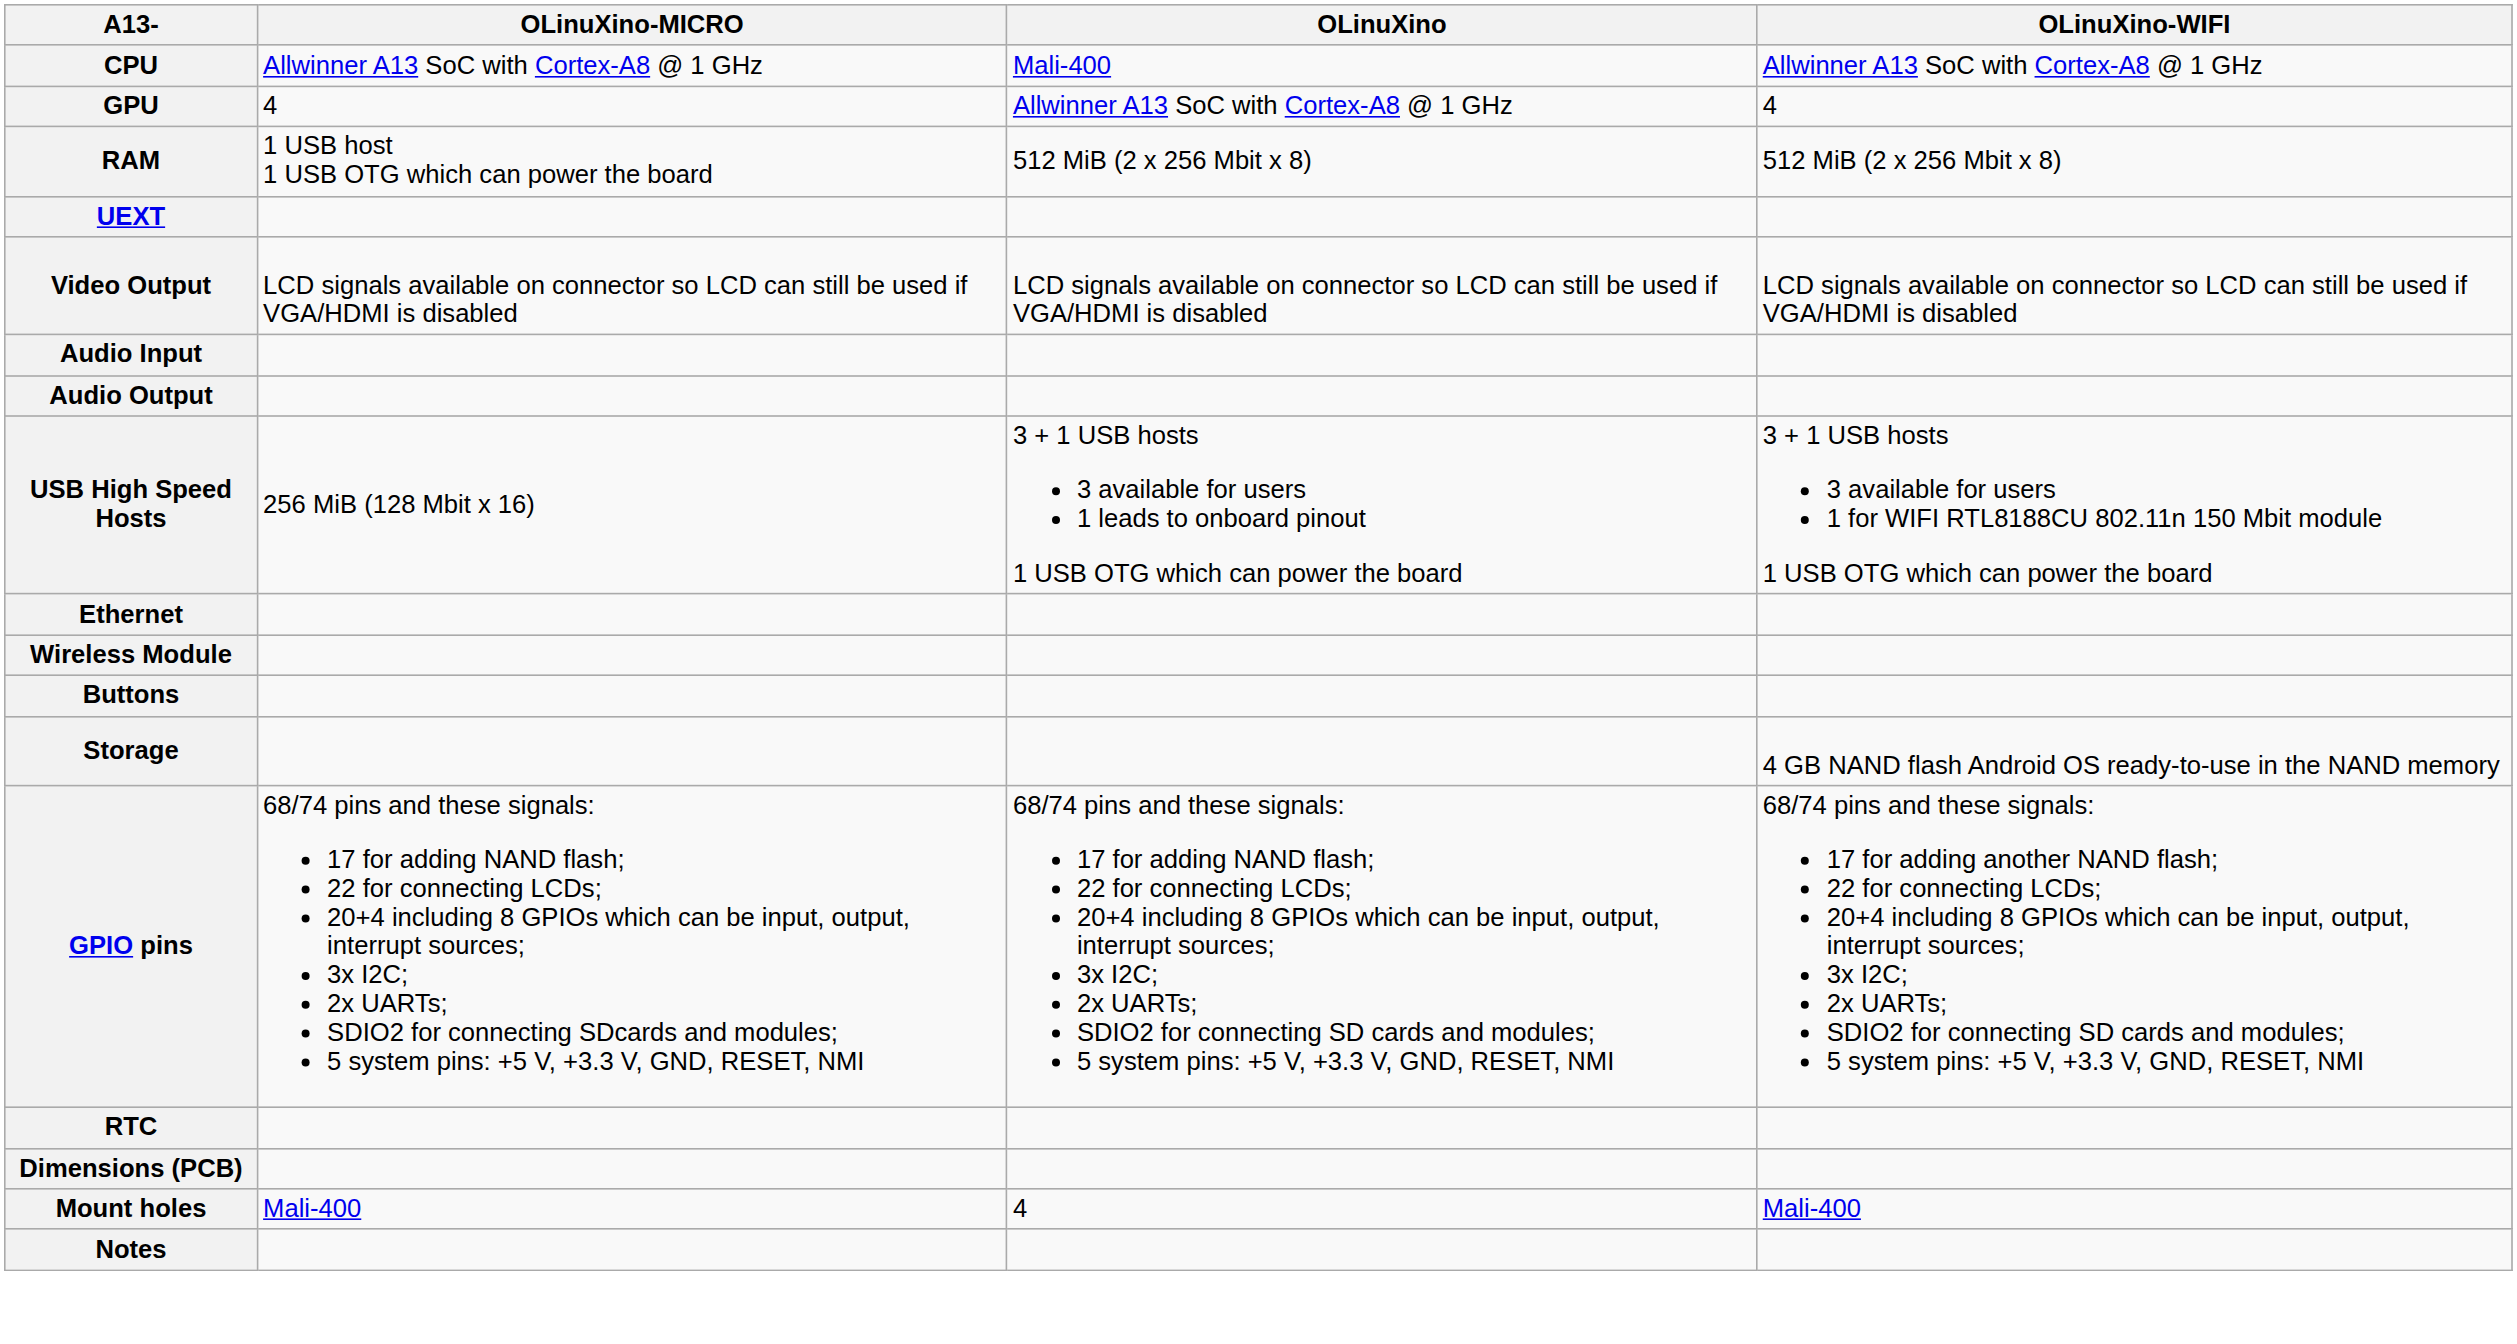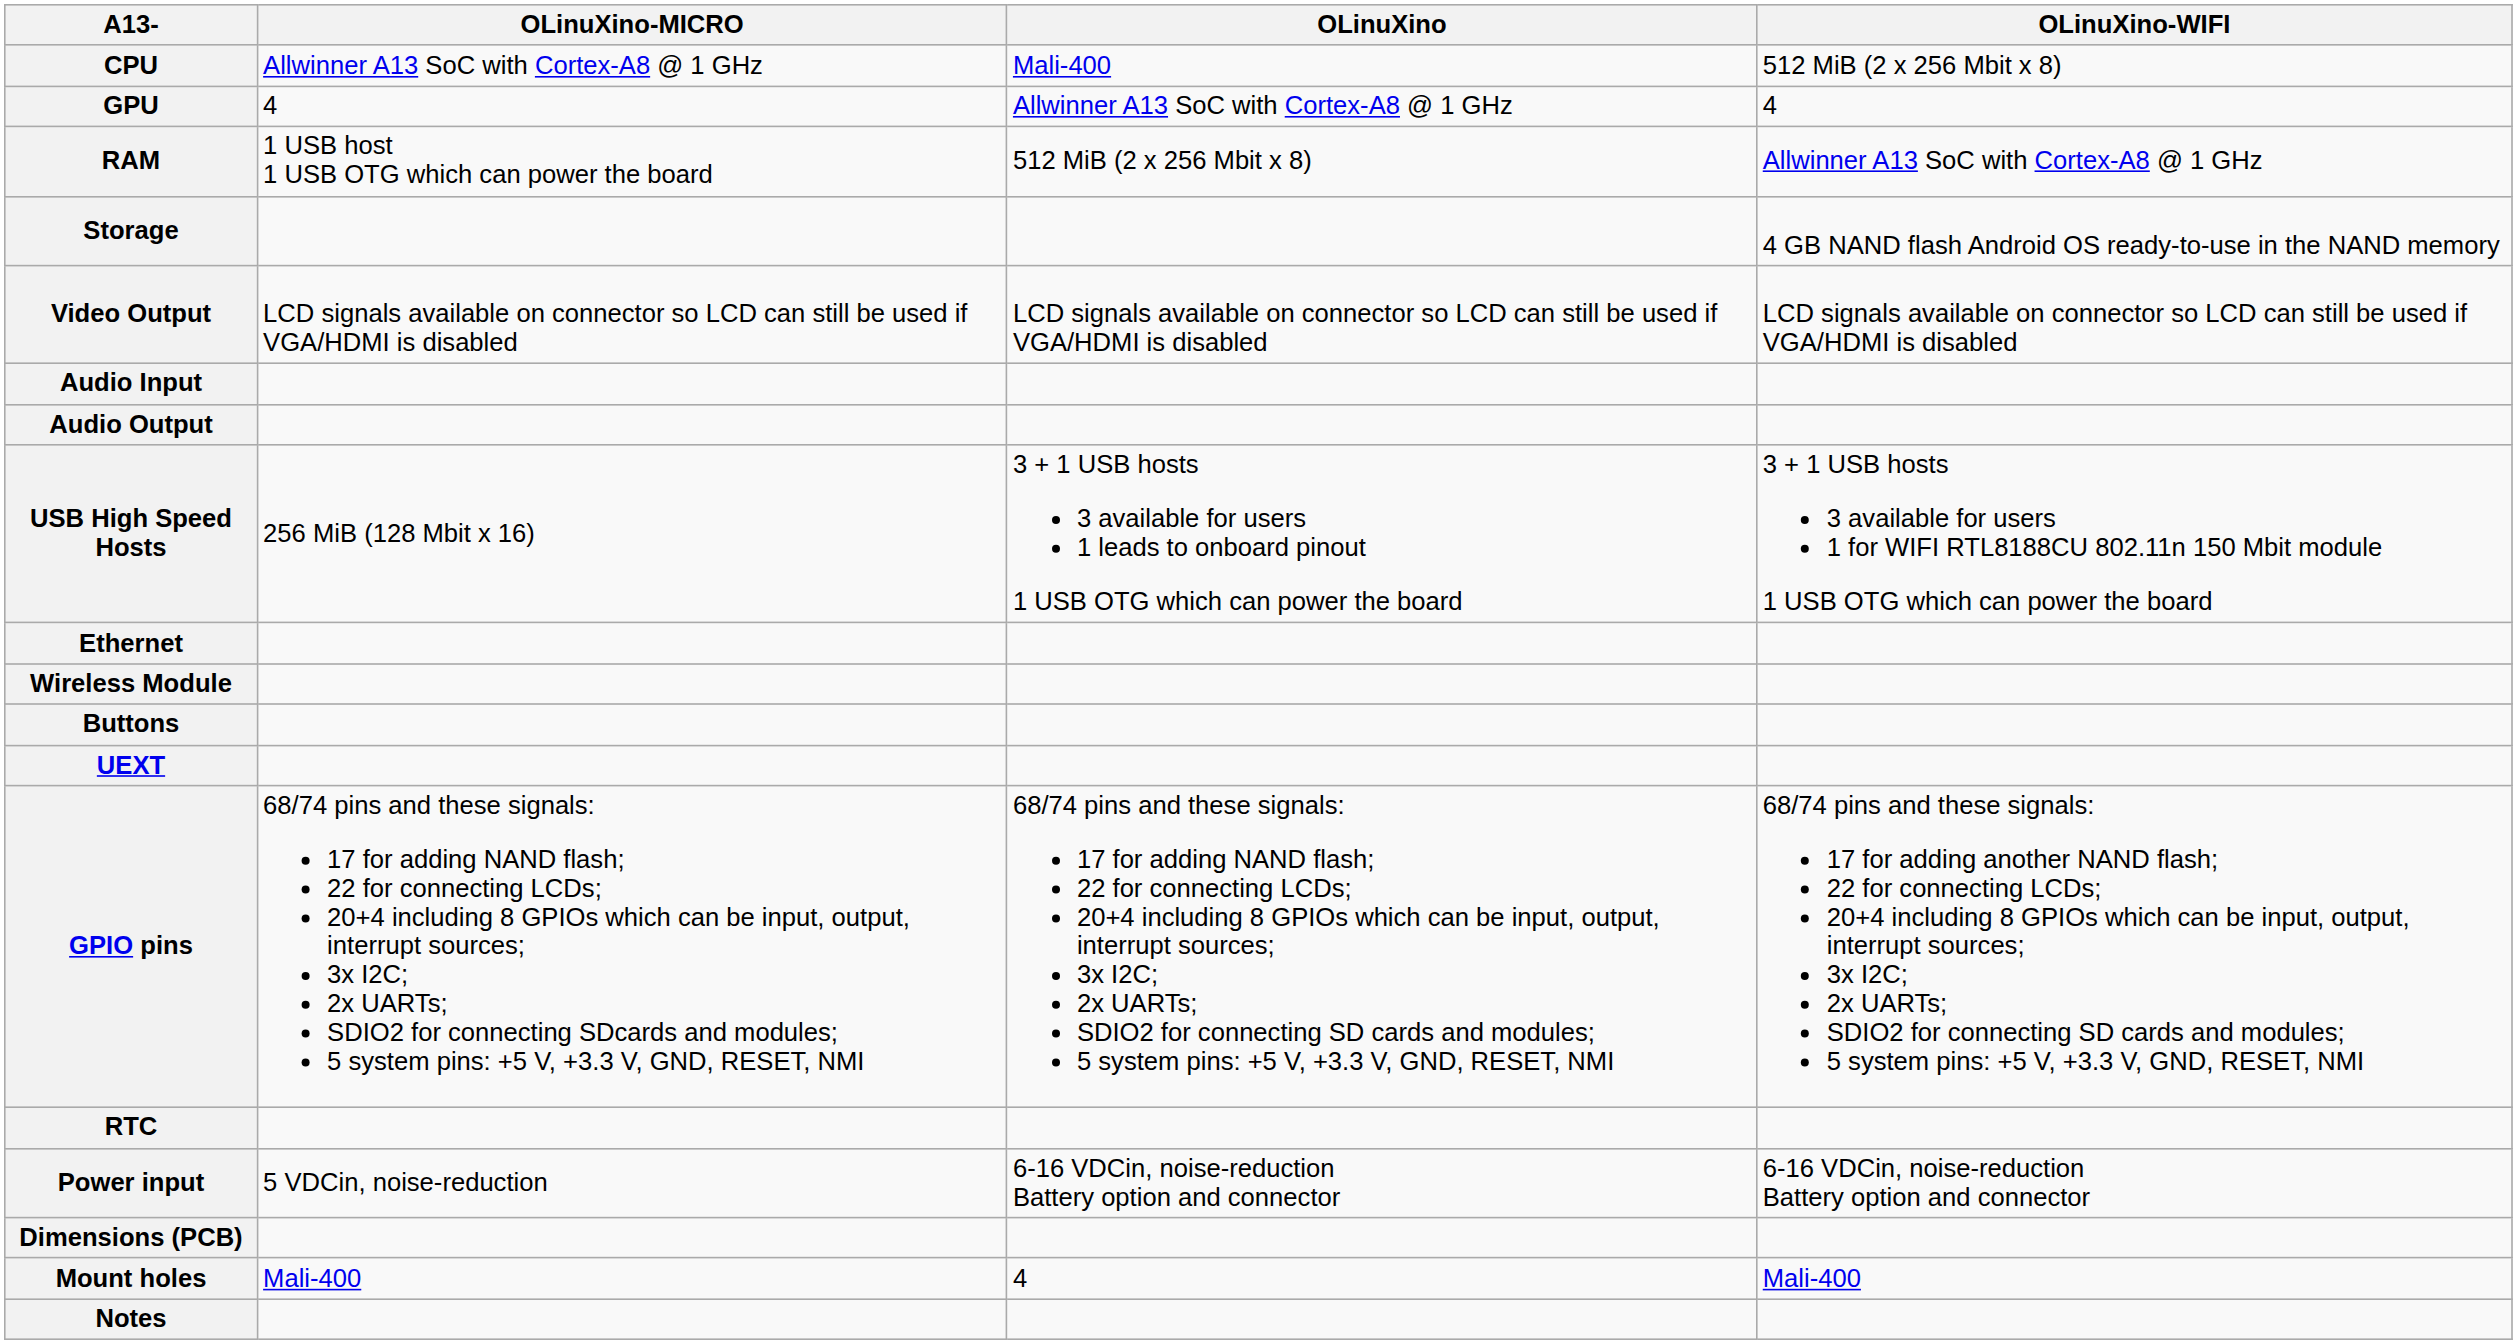(2013, 65) Allwinner A13 SoC with Cortex-A8 @ 1 GHz -> (1912, 65) 512 MiB (2 x 256 Mbit x 8)
(1912, 161) 512 MiB (2 x 256 Mbit x 8) -> (2013, 161) Allwinner A13 SoC with Cortex-A8 @ 1 GHz
rows swapped: (131, 750) <-> (131, 216)
+ row: (131, 1182)
